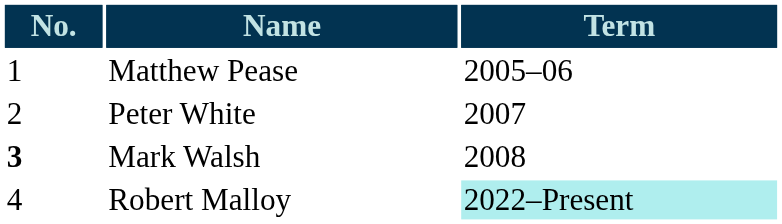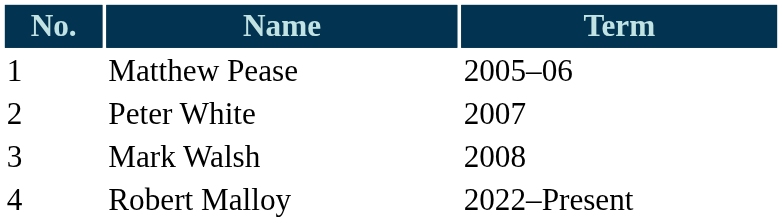(15, 156) bold -> (15, 156) normal
(549, 199) paleturquoise background -> (549, 199) no background
